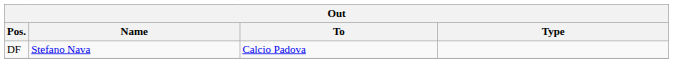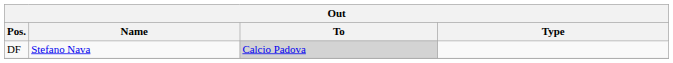(274, 50) no background -> (274, 50) lightgrey background
